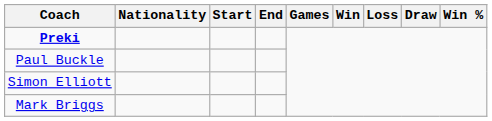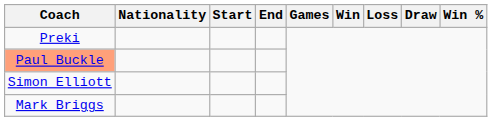(60, 38) bold -> (60, 38) normal
(60, 60) no background -> (60, 60) lightsalmon background
